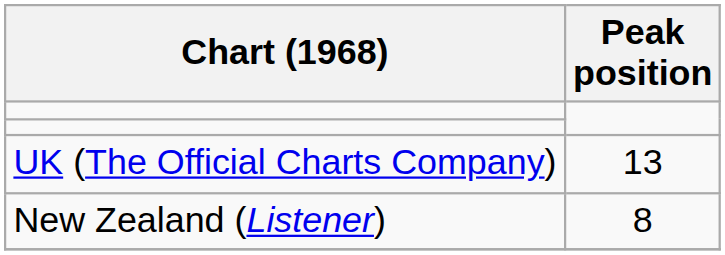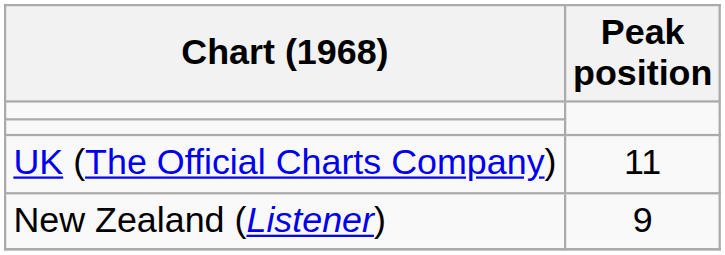(643, 163) 13 -> (643, 163) 11
(643, 219) 8 -> (643, 219) 9
